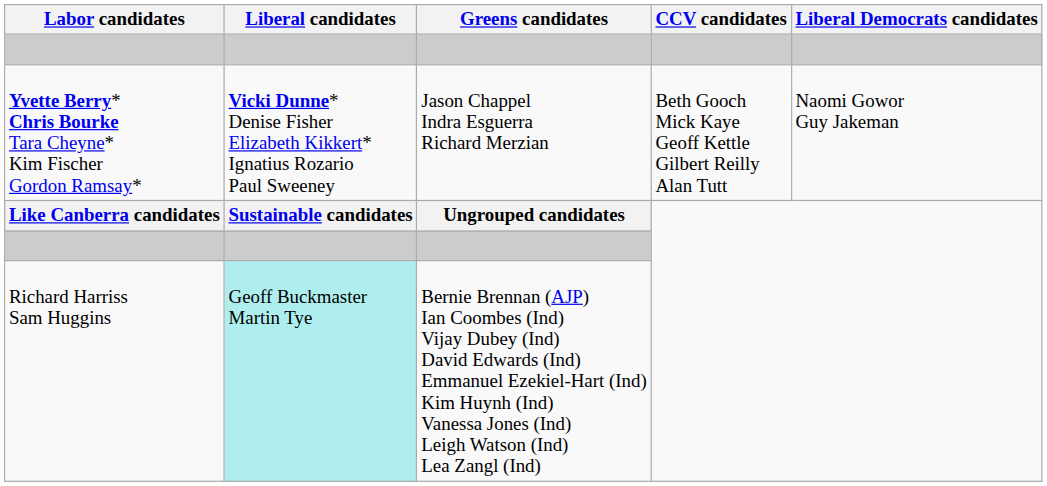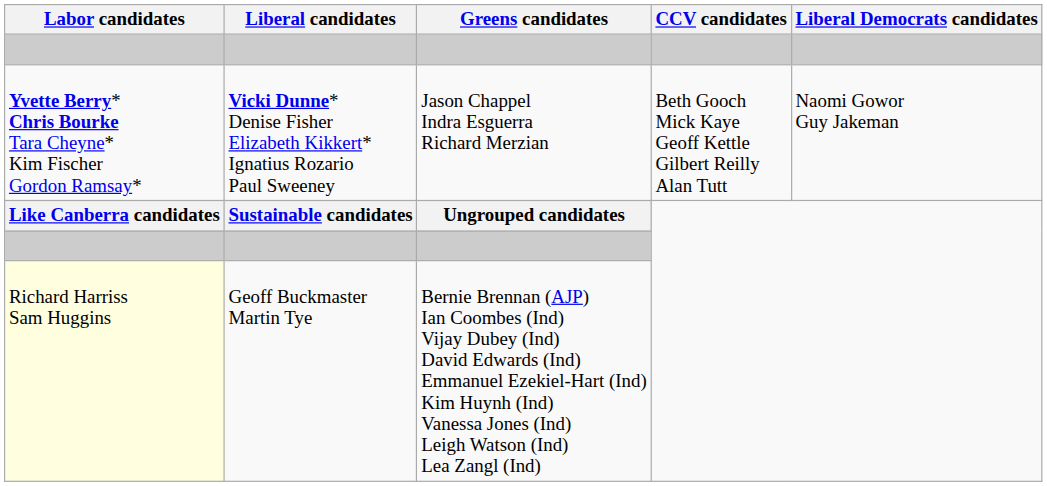(68, 307) no background -> (68, 307) lightyellow background
(298, 307) paleturquoise background -> (298, 307) no background
